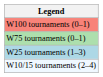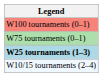(46, 51) normal -> (48, 51) bold
